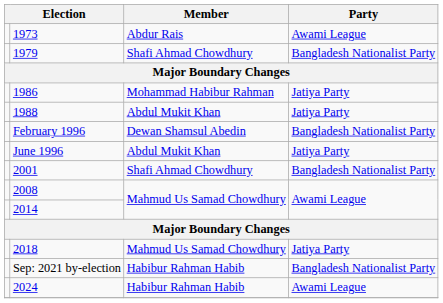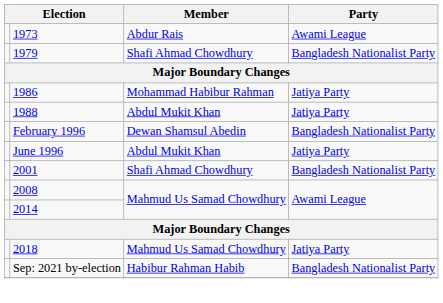- row: (25, 287)
